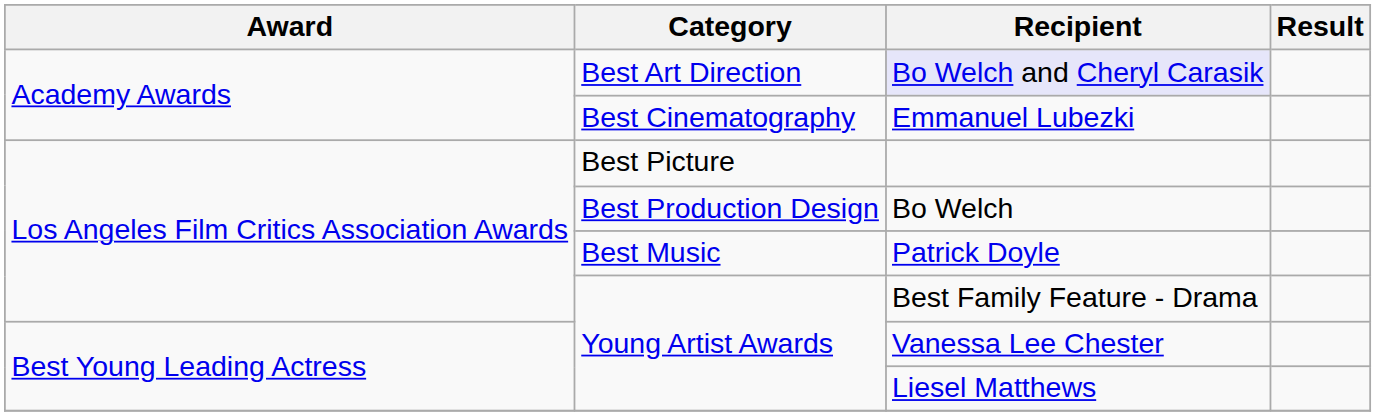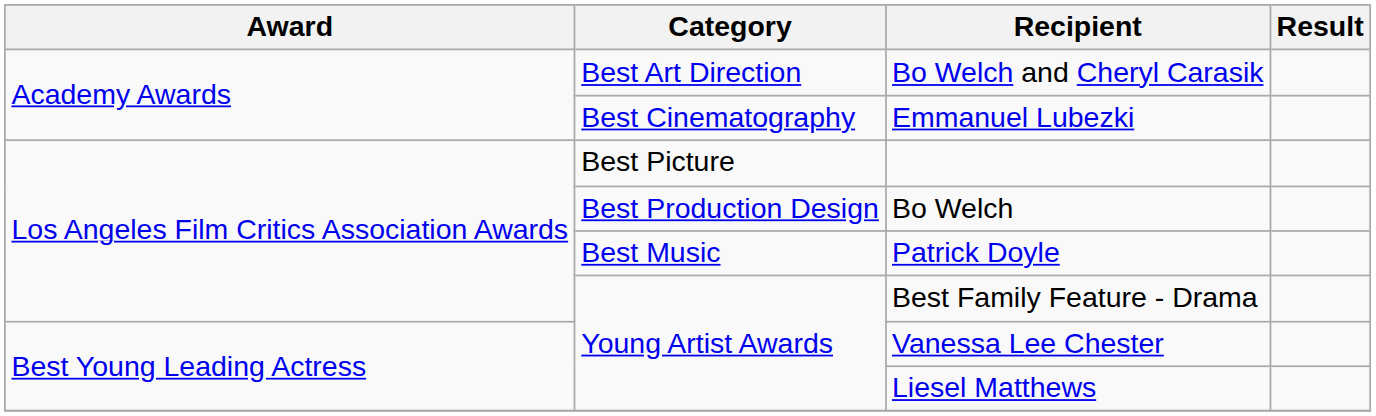(1078, 72) lavender background -> (1078, 72) no background
